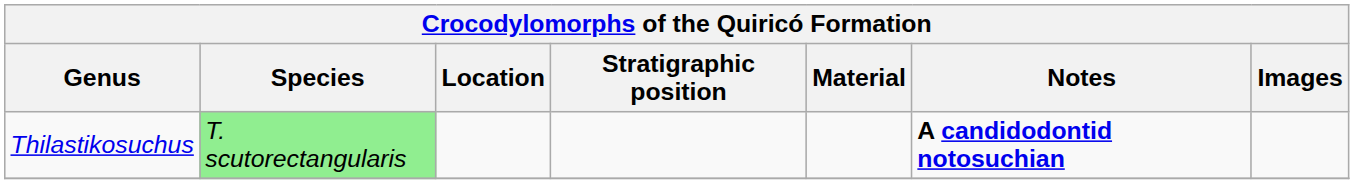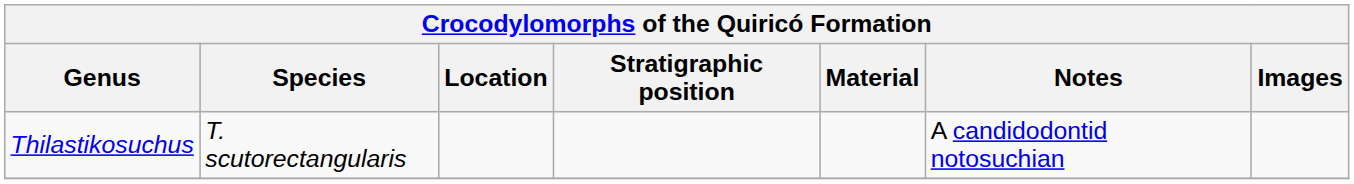(306, 144) lightgreen background -> (306, 144) no background
(1015, 144) bold -> (1019, 144) normal
